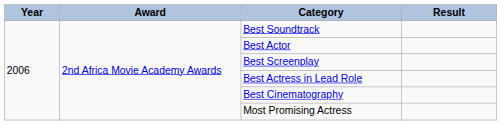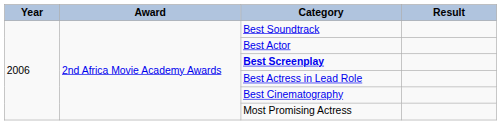(281, 62) normal -> (284, 62) bold
